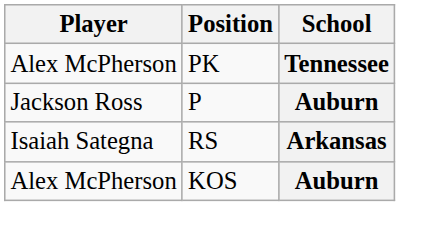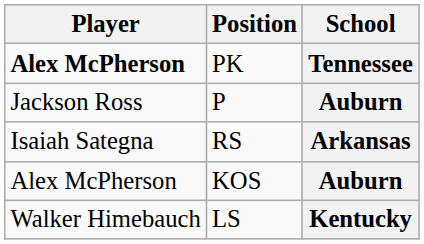(94, 63) normal -> (98, 63) bold
+ row: (226, 219)
